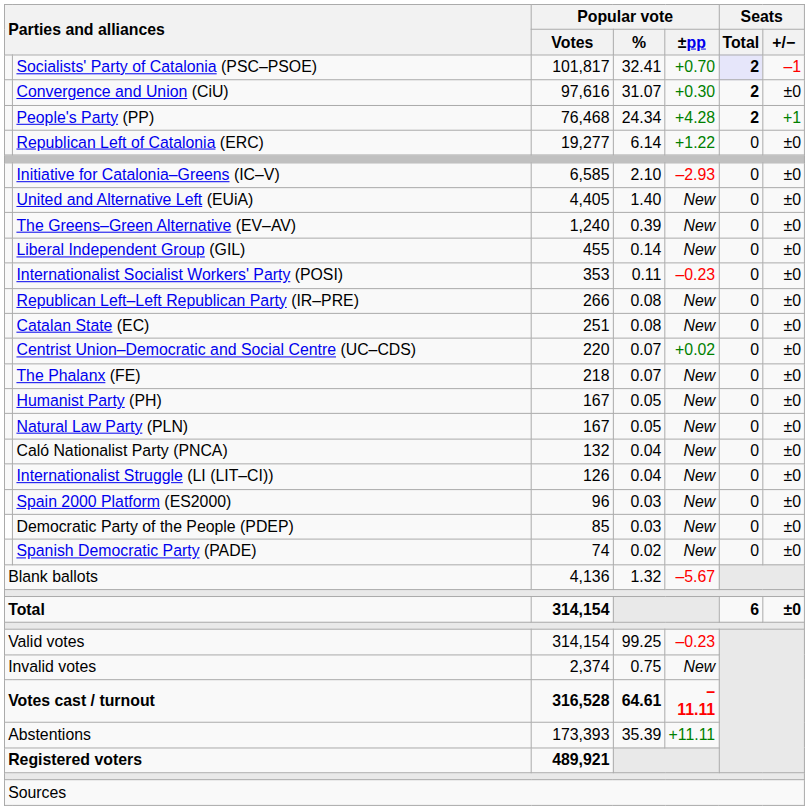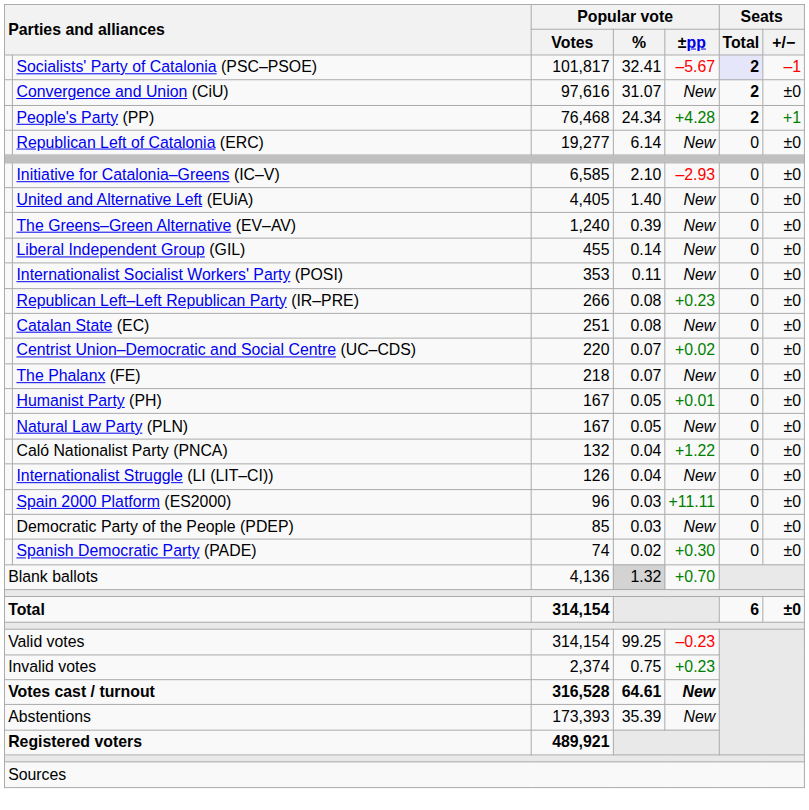(695, 67) +0.70 -> (695, 67) –5.67
(695, 92) +0.30 -> (699, 92) New
(695, 142) +1.22 -> (699, 142) New
(695, 275) –0.23 -> (699, 275) New
(699, 300) New -> (695, 300) +0.23
(699, 401) New -> (695, 401) +0.01
(699, 451) New -> (695, 451) +1.22
(699, 501) New -> (692, 501) +11.11
(699, 551) New -> (695, 551) +0.30
(646, 577) no background -> (646, 577) lightgrey background
(695, 577) –5.67 -> (695, 577) +0.70
(699, 666) New -> (695, 666) +0.23
(696, 701) –11.11 -> (699, 692) New
(692, 735) +11.11 -> (699, 717) New
